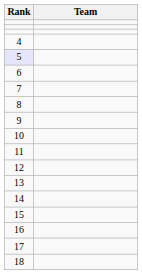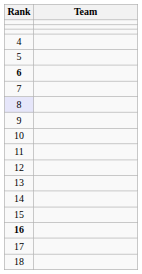(19, 57) lavender background -> (19, 57) no background
(19, 73) normal -> (19, 73) bold
(19, 104) no background -> (19, 104) lavender background
(19, 230) normal -> (19, 230) bold
